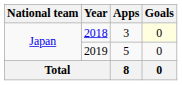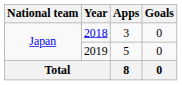(159, 32) lightyellow background -> (159, 32) no background
